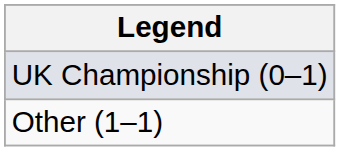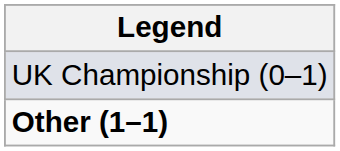(87, 121) normal -> (90, 121) bold
